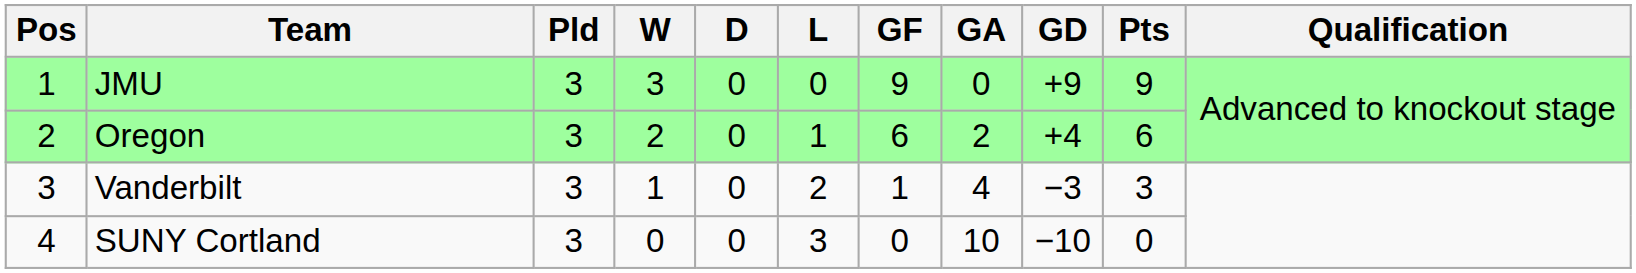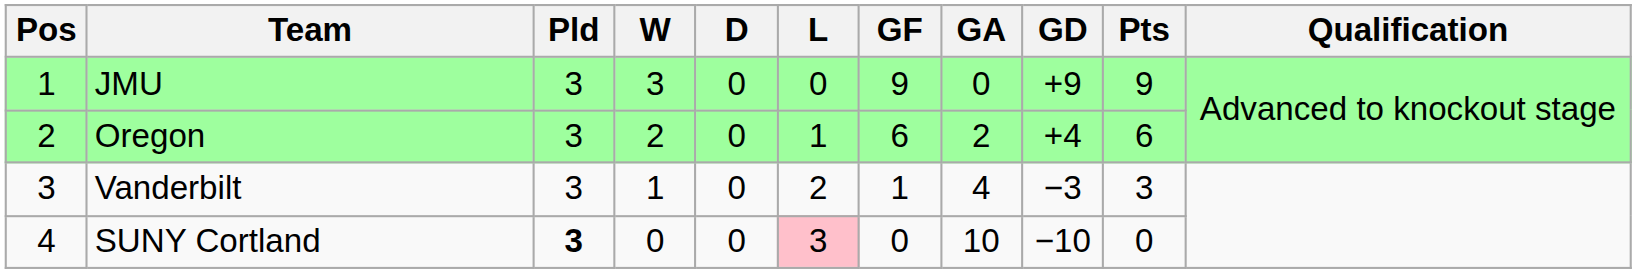(574, 240) normal -> (574, 240) bold
(818, 240) no background -> (818, 240) pink background
